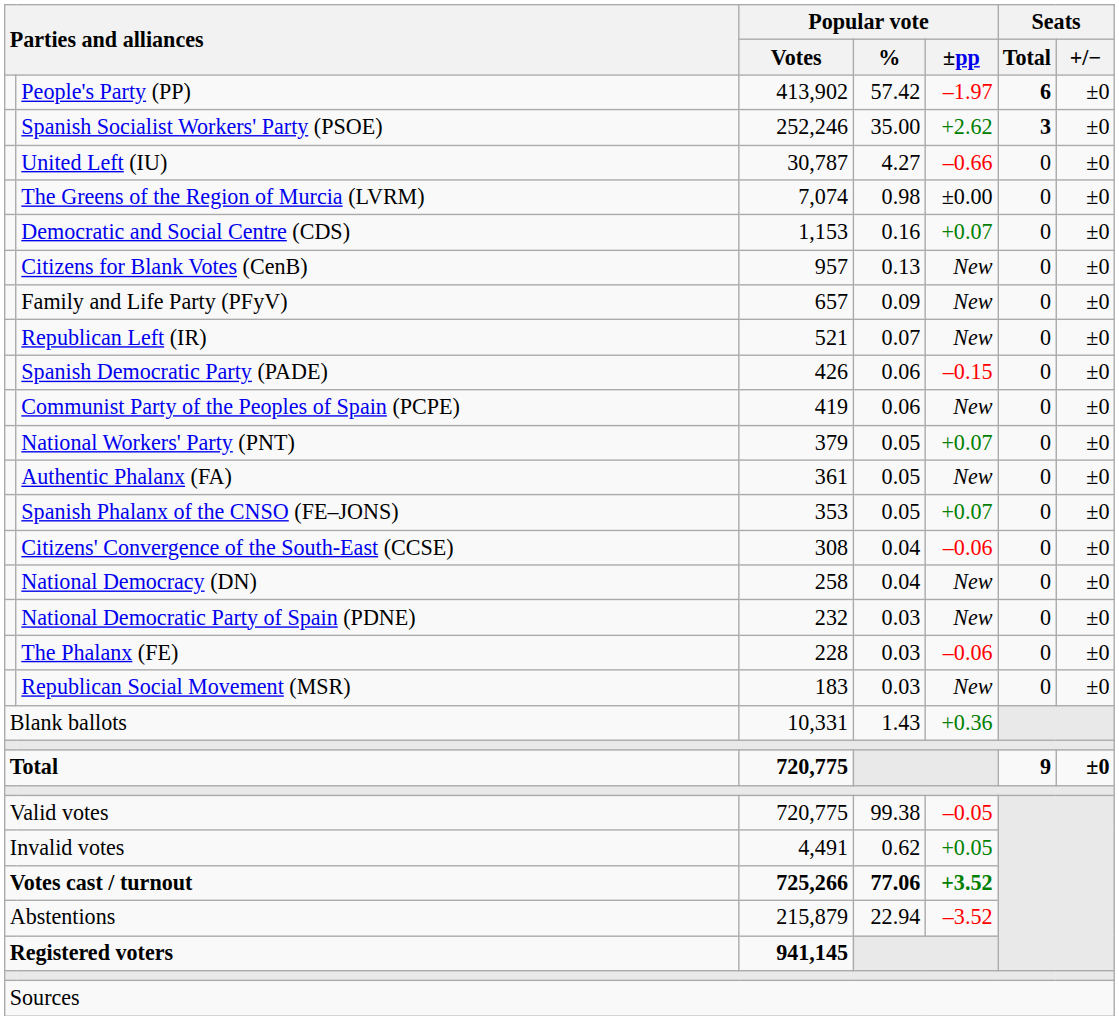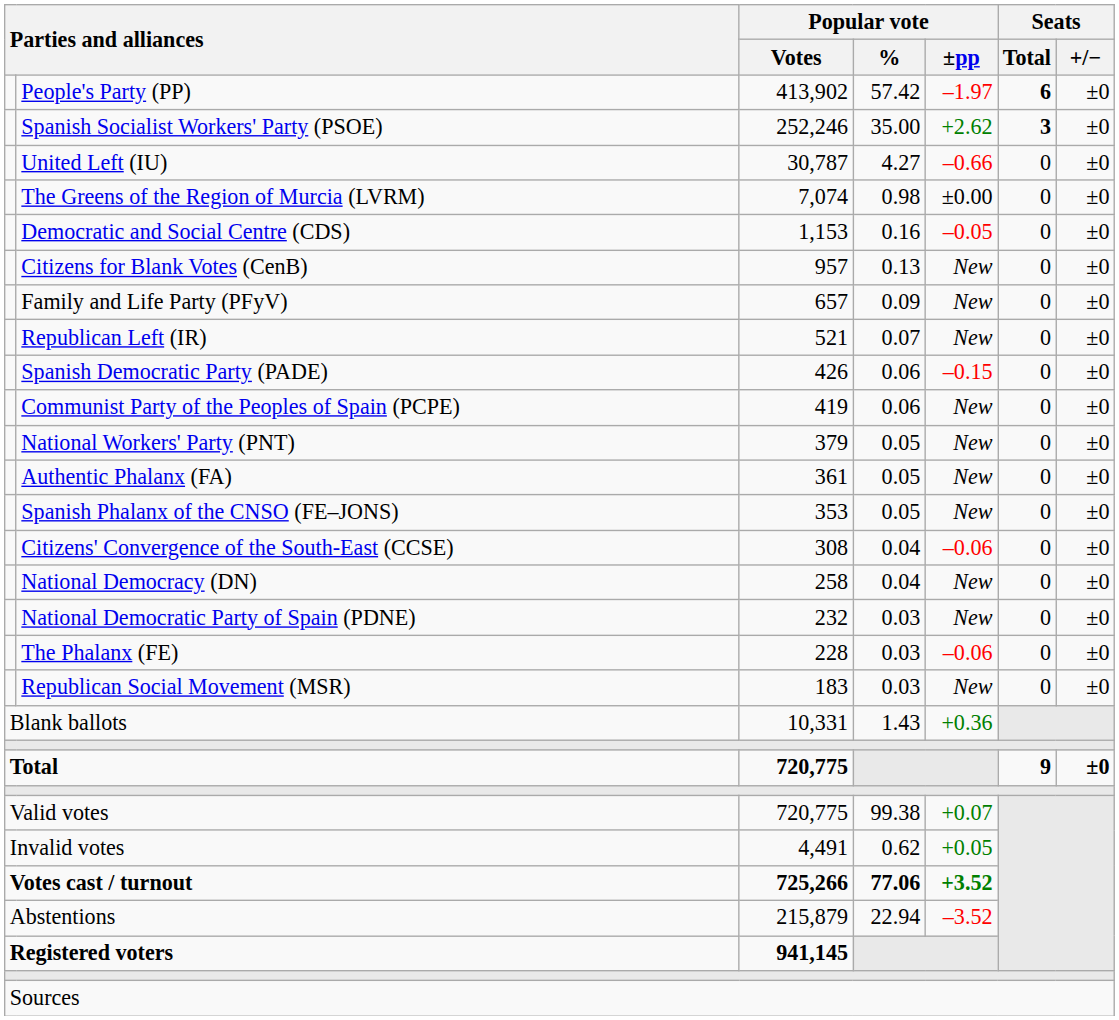(967, 232) +0.07 -> (968, 232) –0.05
(967, 442) +0.07 -> (973, 442) New
(967, 512) +0.07 -> (973, 512) New
(968, 812) –0.05 -> (967, 812) +0.07
